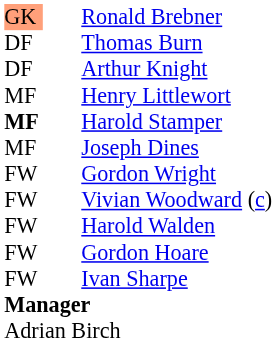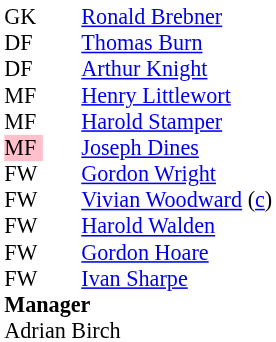(20, 16) lightsalmon background -> (20, 16) no background
(22, 121) bold -> (20, 121) normal
(20, 147) no background -> (20, 147) pink background
